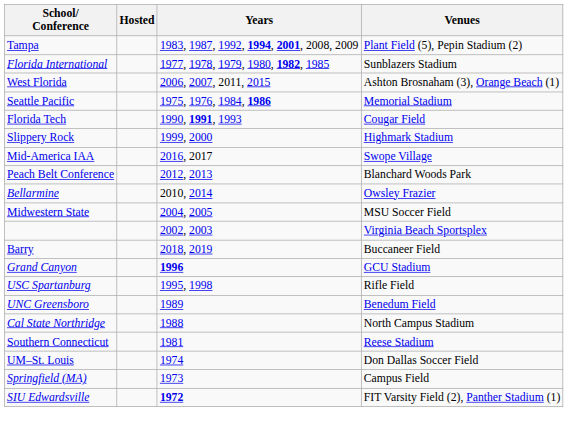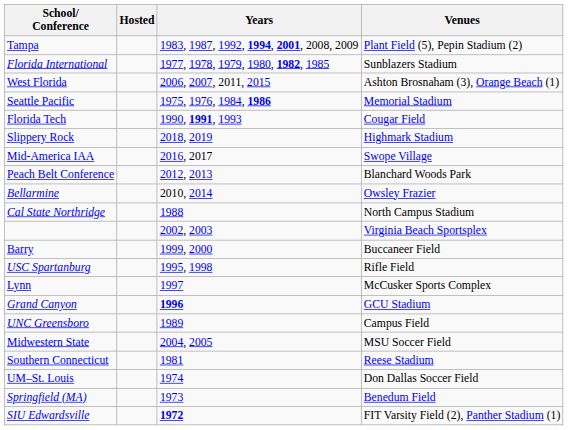(186, 138) 1999, 2000 -> (186, 138) 2018, 2019
rows swapped: (48, 212) <-> (56, 323)
(186, 249) 2018, 2019 -> (186, 249) 1999, 2000
rows swapped: (49, 286) <-> (42, 267)
+ row: (19, 286)
(400, 304) Benedum Field -> (396, 323) Campus Field
(396, 378) Campus Field -> (400, 397) Benedum Field
